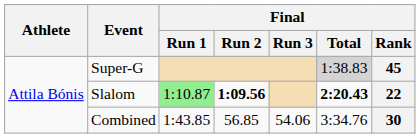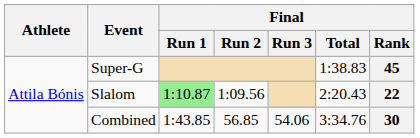(344, 69) lightgrey background -> (343, 69) no background
(241, 94) bold -> (241, 94) normal
(344, 94) bold -> (343, 94) normal
